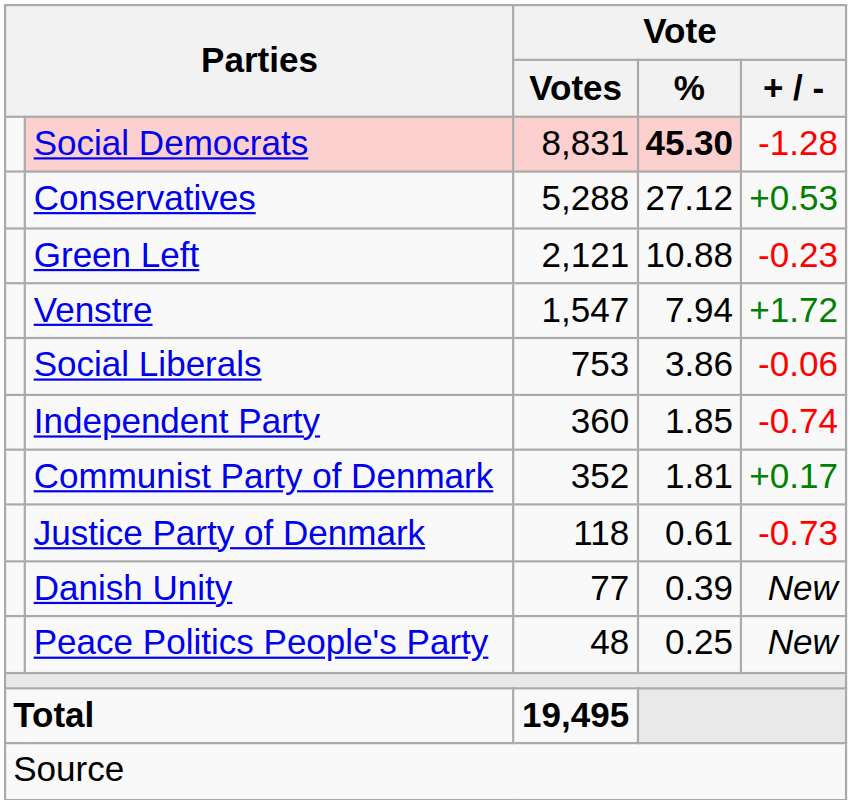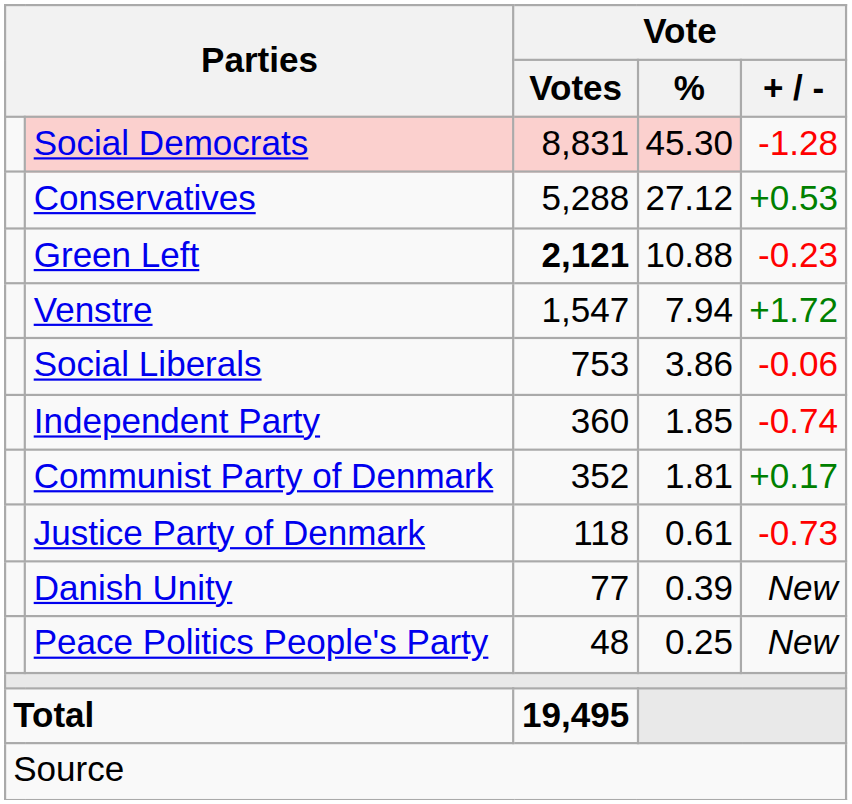(689, 143) bold -> (689, 143) normal
(585, 254) normal -> (585, 254) bold
